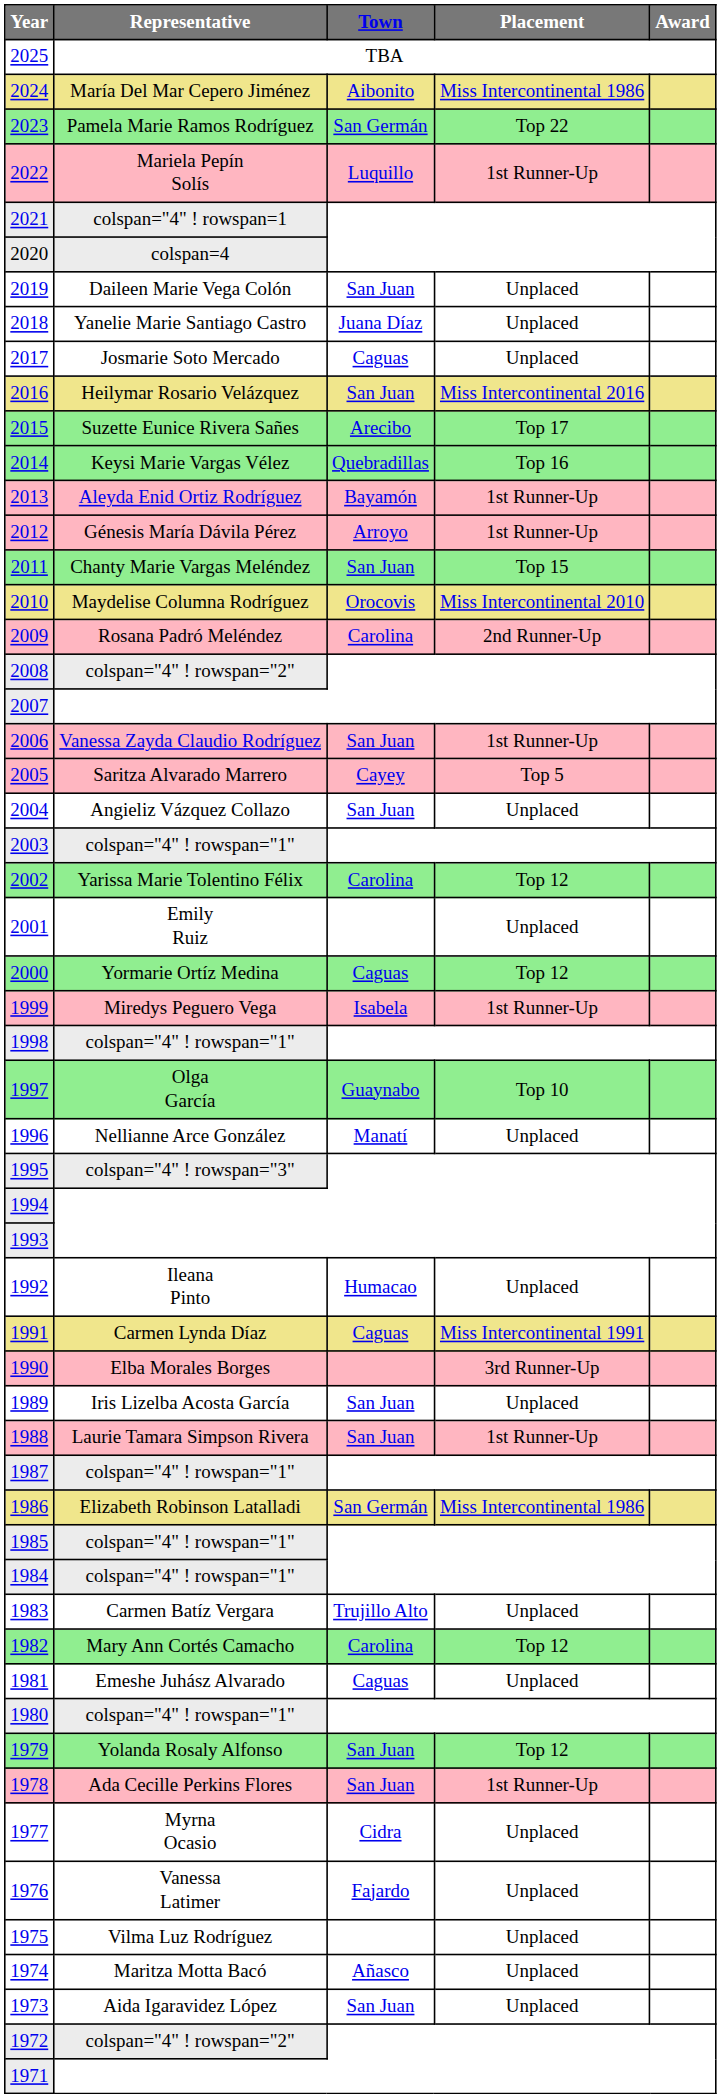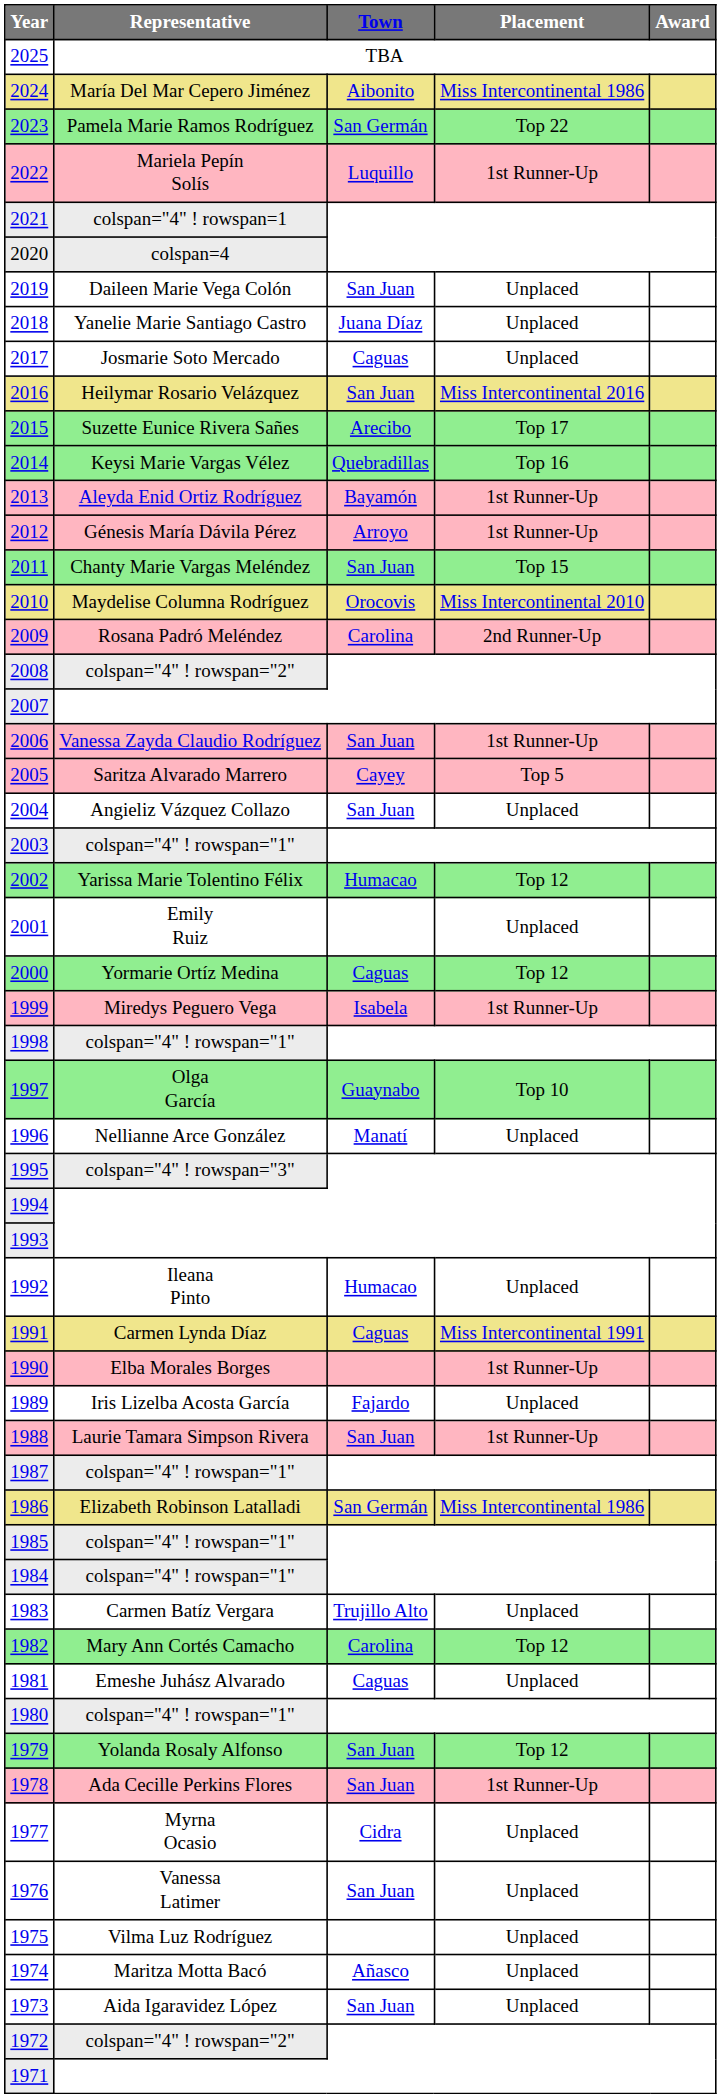(380, 879) Carolina -> (380, 879) Humacao
(542, 1368) 3rd Runner-Up -> (542, 1368) 1st Runner-Up
(380, 1402) San Juan -> (380, 1402) Fajardo
(380, 1890) Fajardo -> (380, 1890) San Juan
